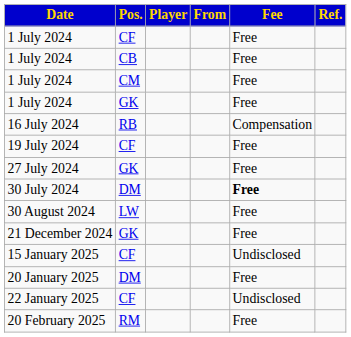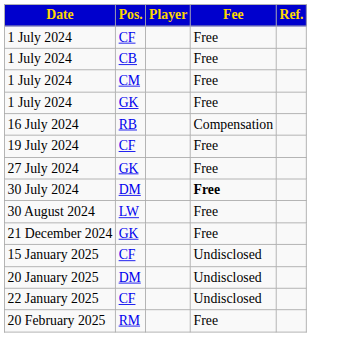- column: (210, 15)
(245, 277) Free -> (228, 277) Undisclosed
